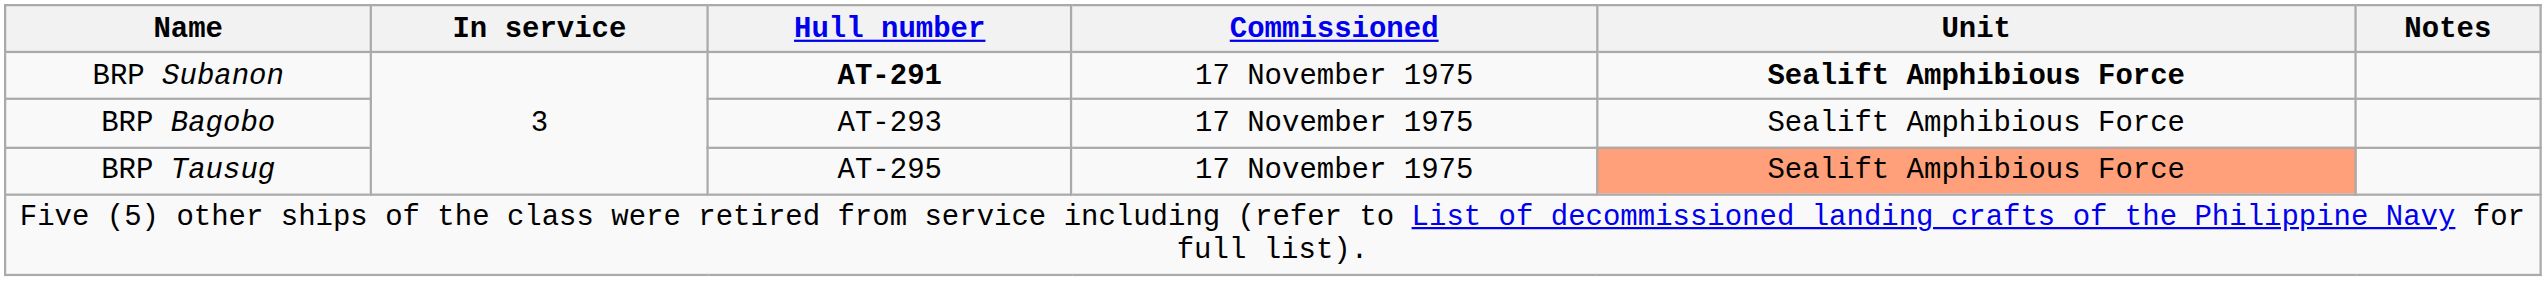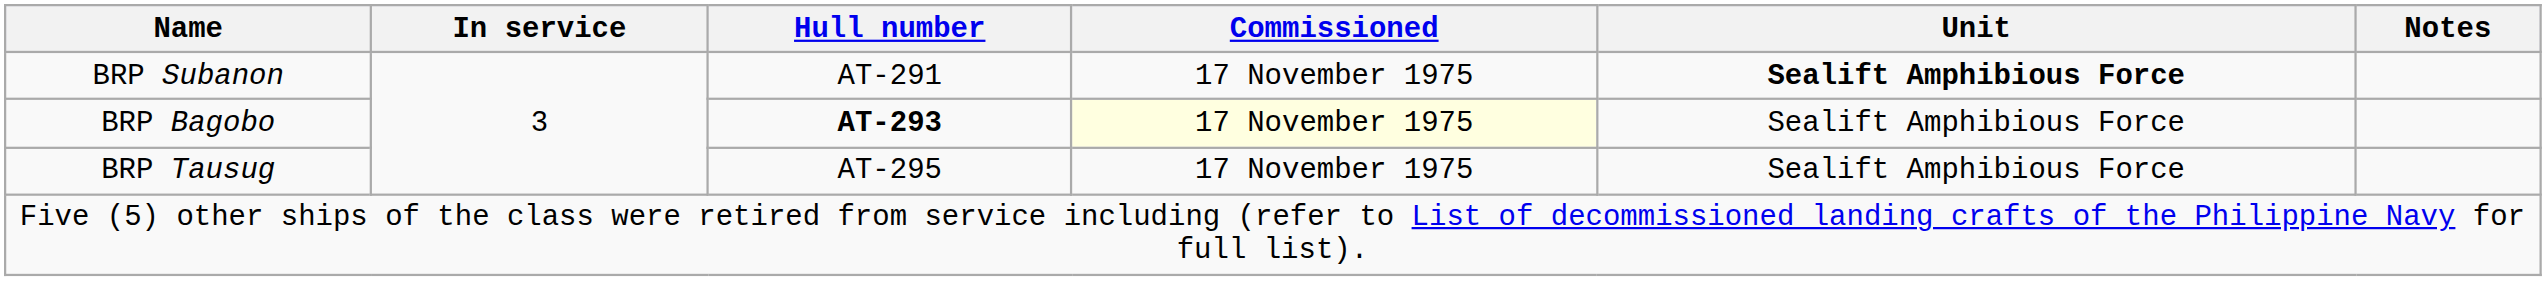(890, 76) bold -> (890, 76) normal
(890, 123) normal -> (890, 123) bold
(1334, 123) no background -> (1334, 123) lightyellow background
(1976, 170) lightsalmon background -> (1976, 170) no background
